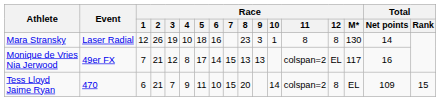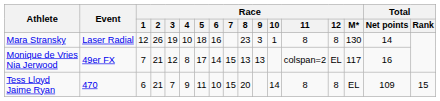(305, 85) colspan=2 -> (305, 85) 8
